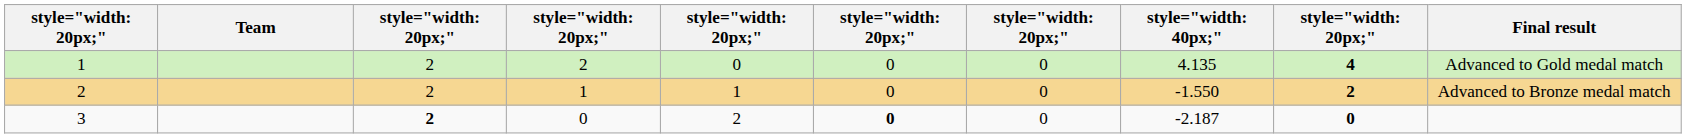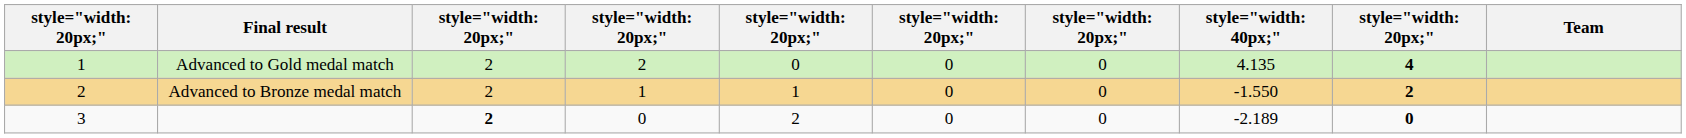columns swapped: (256, 27) <-> (1554, 27)
(890, 118) bold -> (949, 118) normal
(1197, 118) -2.187 -> (1256, 118) -2.189
